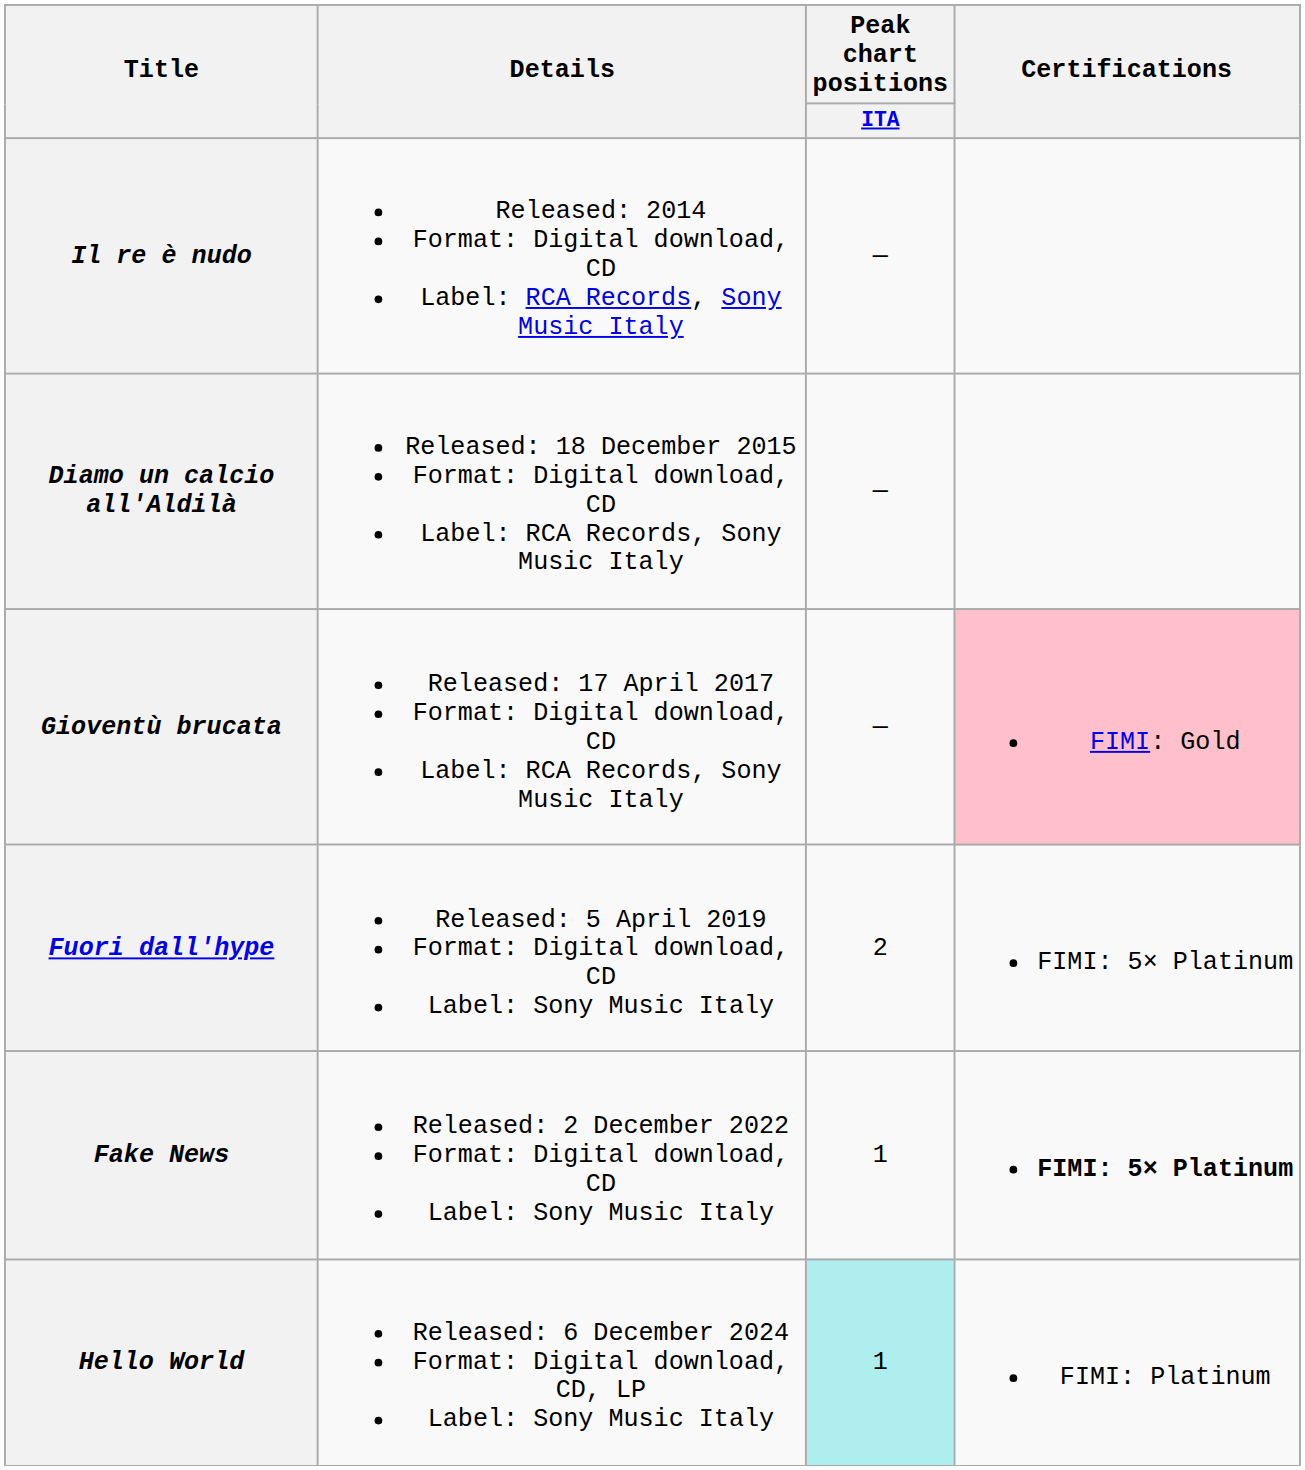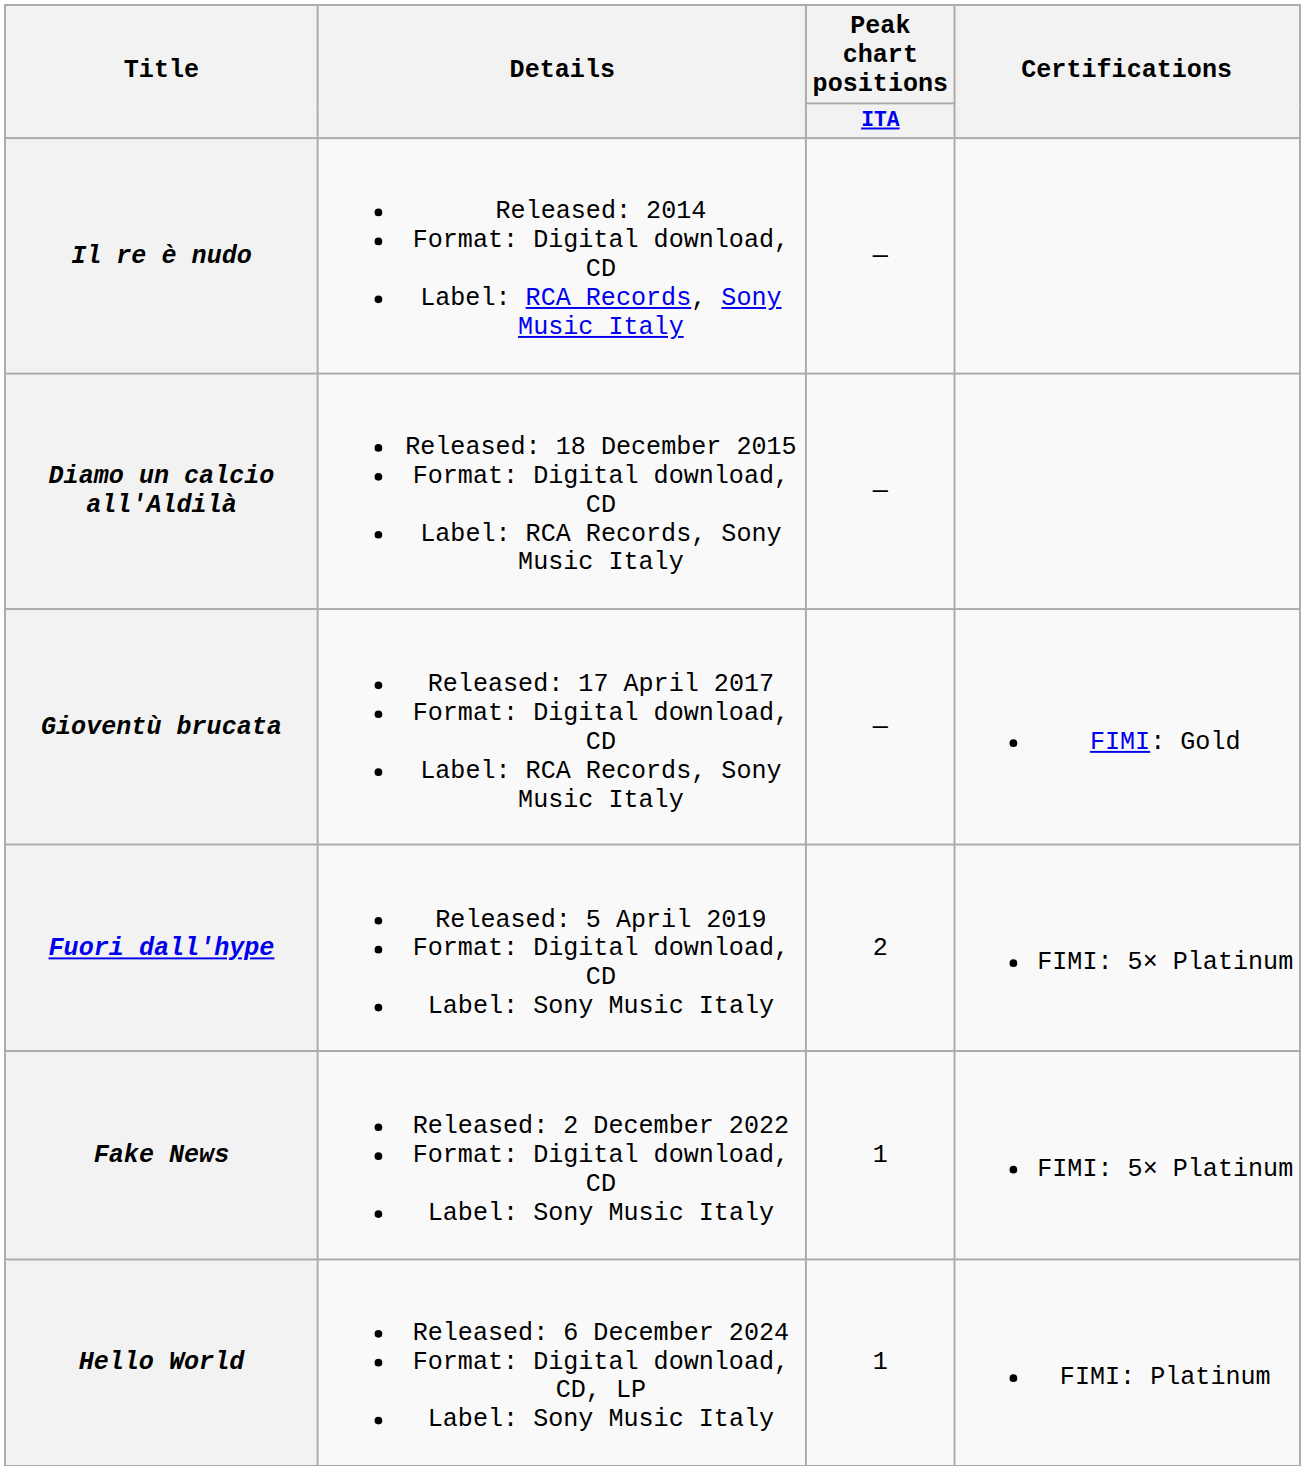(1127, 741) pink background -> (1127, 741) no background
(1127, 1170) bold -> (1127, 1170) normal
(880, 1362) paleturquoise background -> (880, 1362) no background
